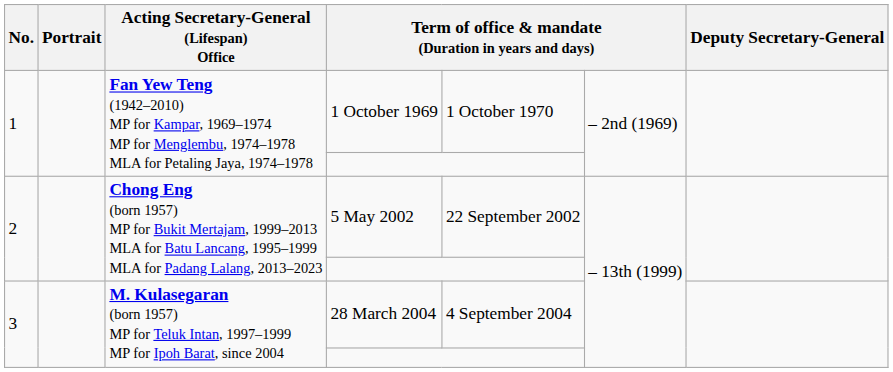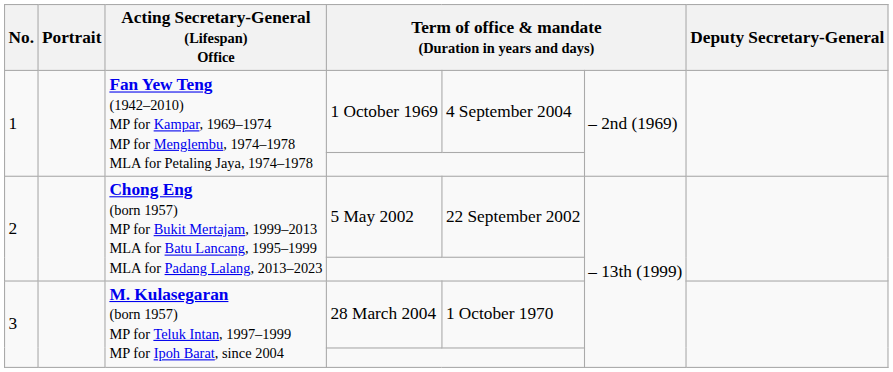(500, 111) 1 October 1970 -> (509, 111) 4 September 2004
(509, 314) 4 September 2004 -> (500, 314) 1 October 1970
